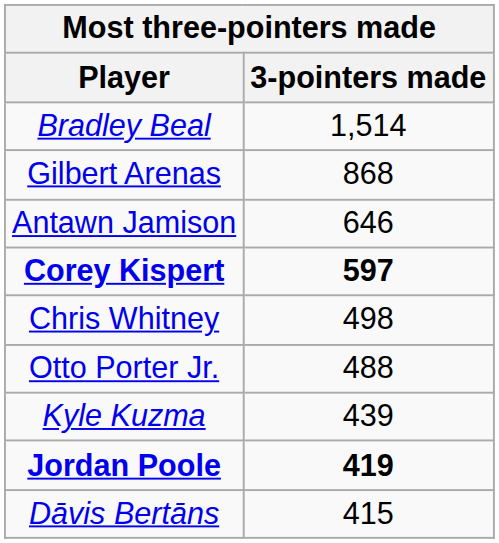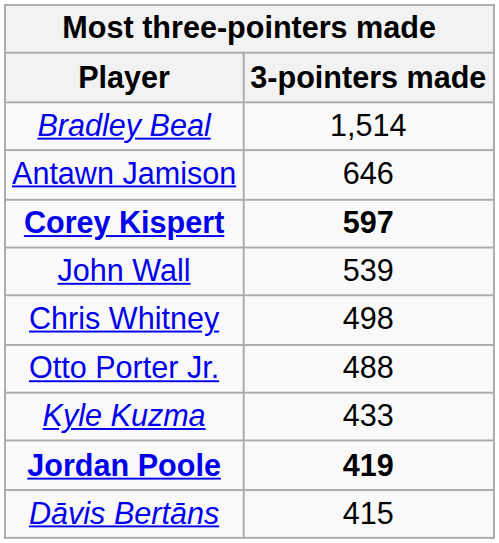- row: (124, 174)
+ row: (124, 271)
(368, 416) 439 -> (368, 416) 433
